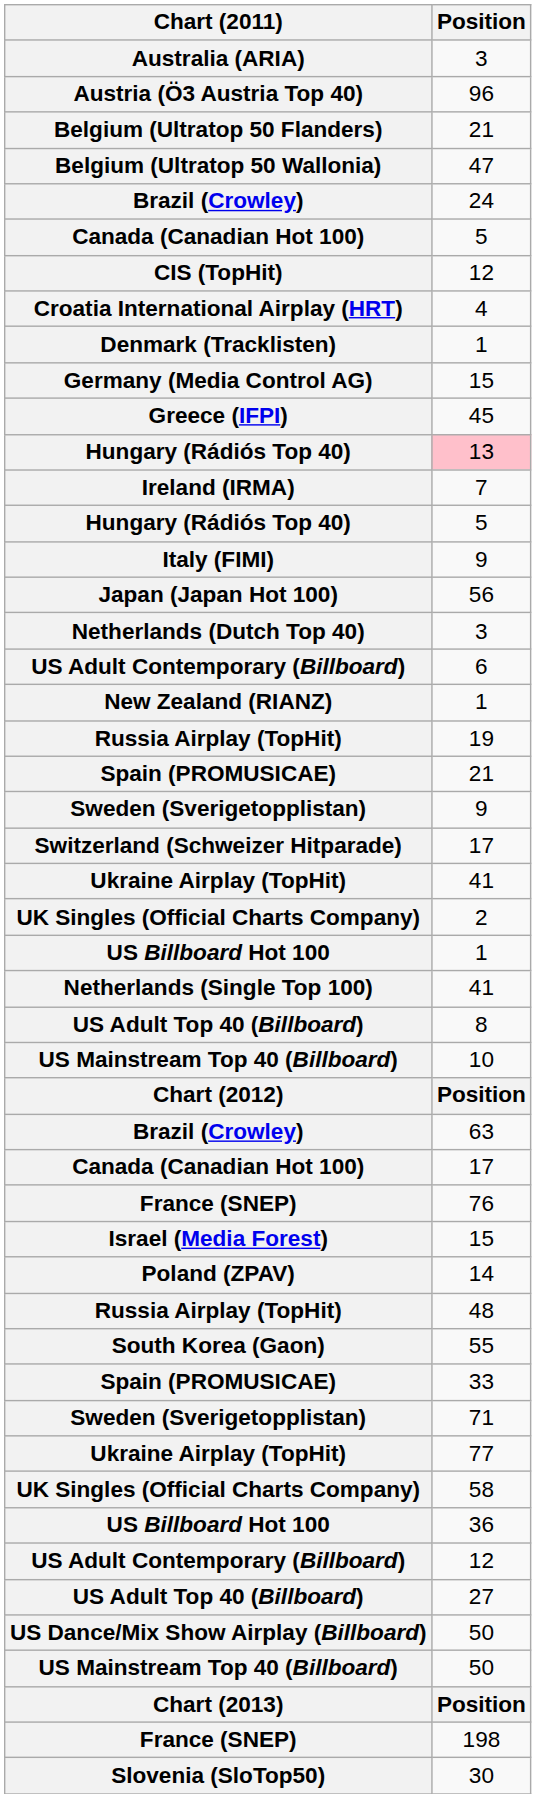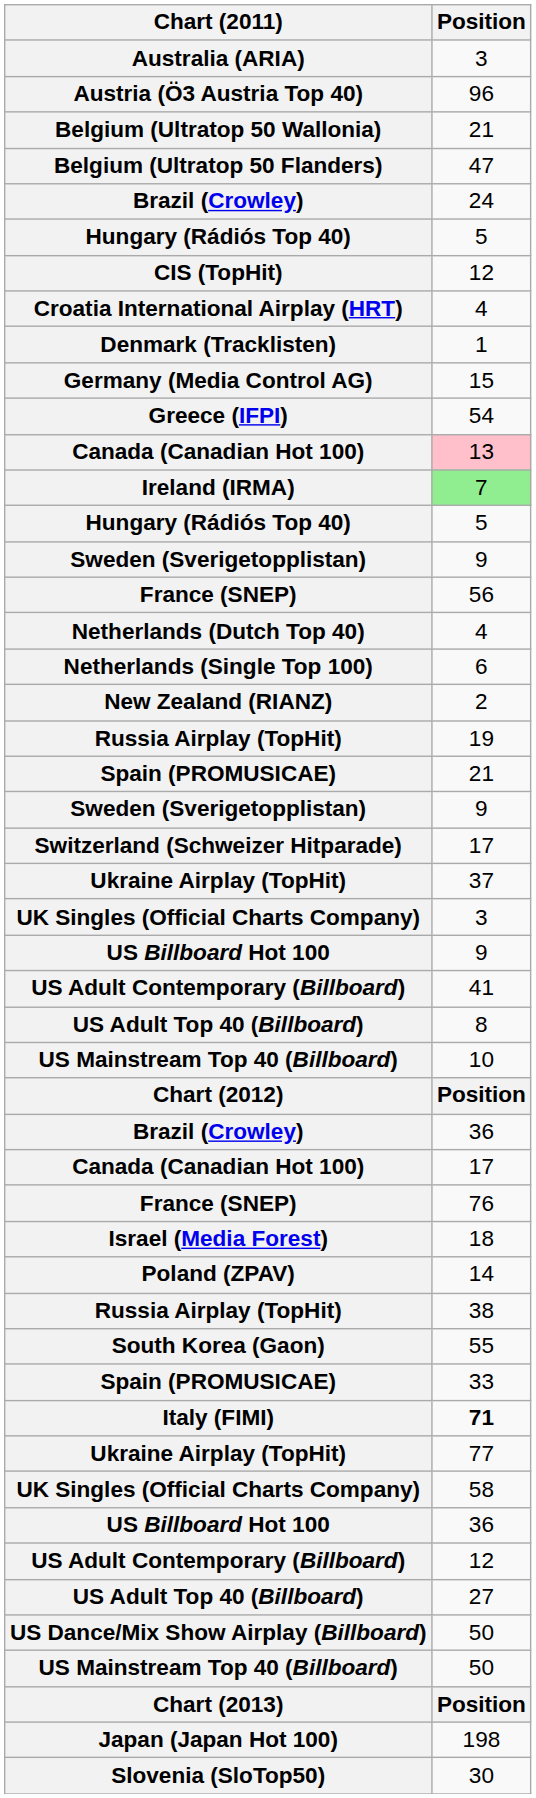(218, 129) Belgium (Ultratop 50 Flanders) -> (218, 129) Belgium (Ultratop 50 Wallonia)
(218, 165) Belgium (Ultratop 50 Wallonia) -> (218, 165) Belgium (Ultratop 50 Flanders)
(218, 237) Canada (Canadian Hot 100) -> (218, 237) Hungary (Rádiós Top 40)
(481, 415) 45 -> (481, 415) 54
(218, 451) Hungary (Rádiós Top 40) -> (218, 451) Canada (Canadian Hot 100)
(481, 487) no background -> (481, 487) lightgreen background
(218, 559) Italy (FIMI) -> (218, 559) Sweden (Sverigetopplistan)
(218, 594) Japan (Japan Hot 100) -> (218, 594) France (SNEP)
(481, 630) 3 -> (481, 630) 4
(218, 666) US Adult Contemporary (Billboard) -> (218, 666) Netherlands (Single Top 100)
(481, 702) 1 -> (481, 702) 2
(481, 881) 41 -> (481, 881) 37
(481, 916) 2 -> (481, 916) 3
(481, 952) 1 -> (481, 952) 9
(218, 988) Netherlands (Single Top 100) -> (218, 988) US Adult Contemporary (Billboard)
(481, 1131) 63 -> (481, 1131) 36
(481, 1238) 15 -> (481, 1238) 18
(481, 1310) 48 -> (481, 1310) 38
(218, 1417) Sweden (Sverigetopplistan) -> (218, 1417) Italy (FIMI)
(481, 1417) normal -> (481, 1417) bold
(218, 1739) France (SNEP) -> (218, 1739) Japan (Japan Hot 100)
